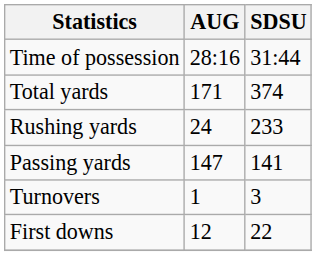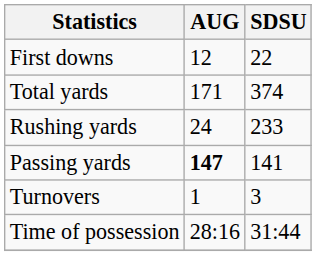rows swapped: (62, 232) <-> (95, 57)
(206, 162) normal -> (206, 162) bold
